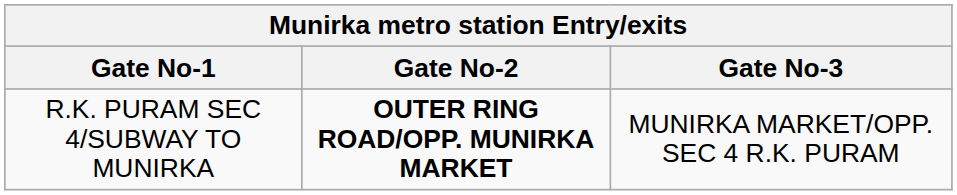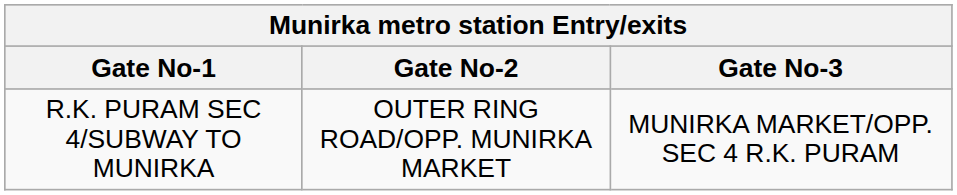(456, 138) bold -> (456, 138) normal
